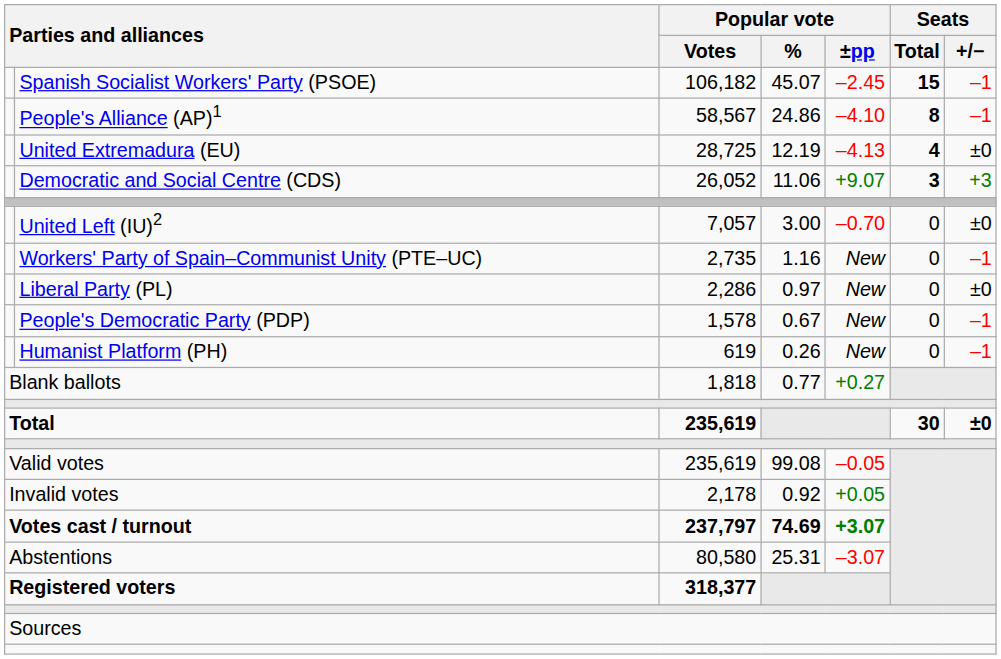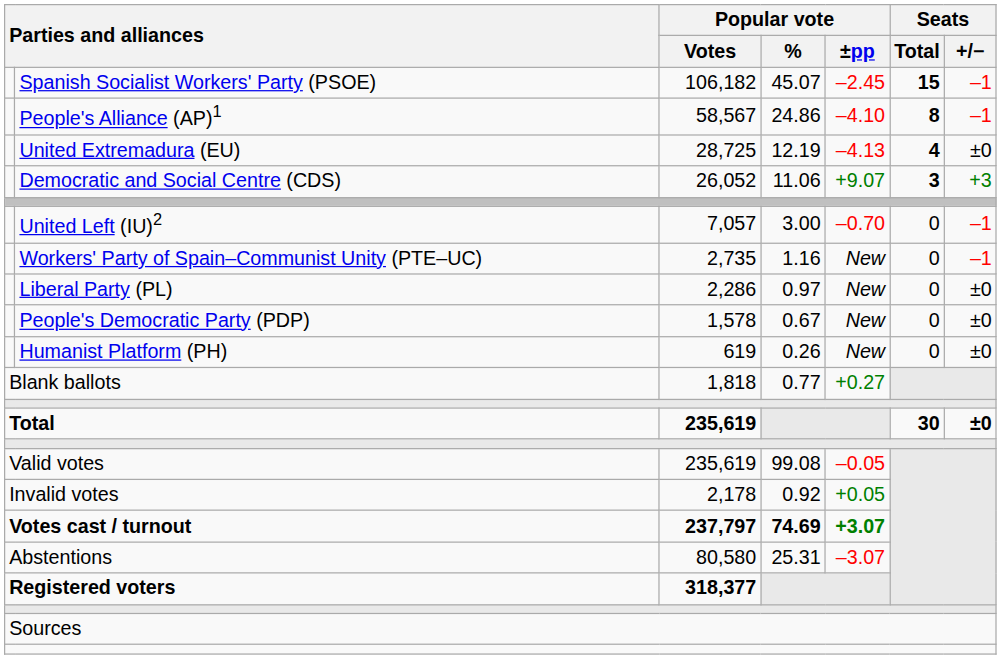(981, 224) ±0 -> (981, 224) –1
(981, 320) –1 -> (981, 320) ±0
(981, 351) –1 -> (981, 351) ±0
